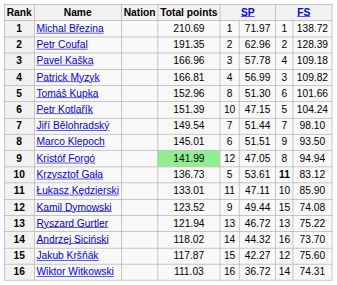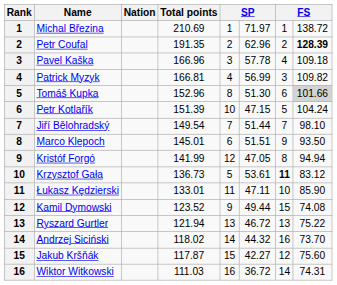(312, 45) normal -> (312, 45) bold
(312, 93) no background -> (312, 93) lightgrey background
(189, 158) lightgreen background -> (189, 158) no background
